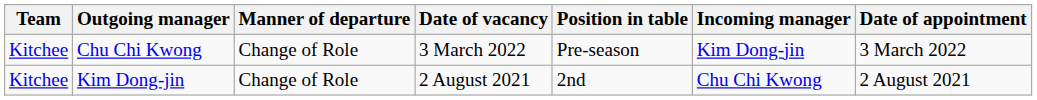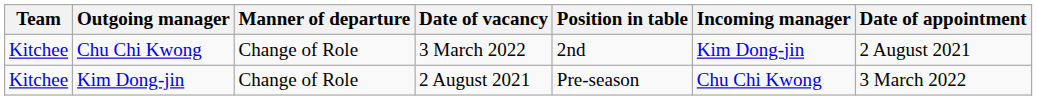(598, 49) Pre-season -> (571, 49) 2nd
(913, 49) 3 March 2022 -> (915, 49) 2 August 2021
(571, 79) 2nd -> (598, 79) Pre-season
(915, 79) 2 August 2021 -> (913, 79) 3 March 2022
